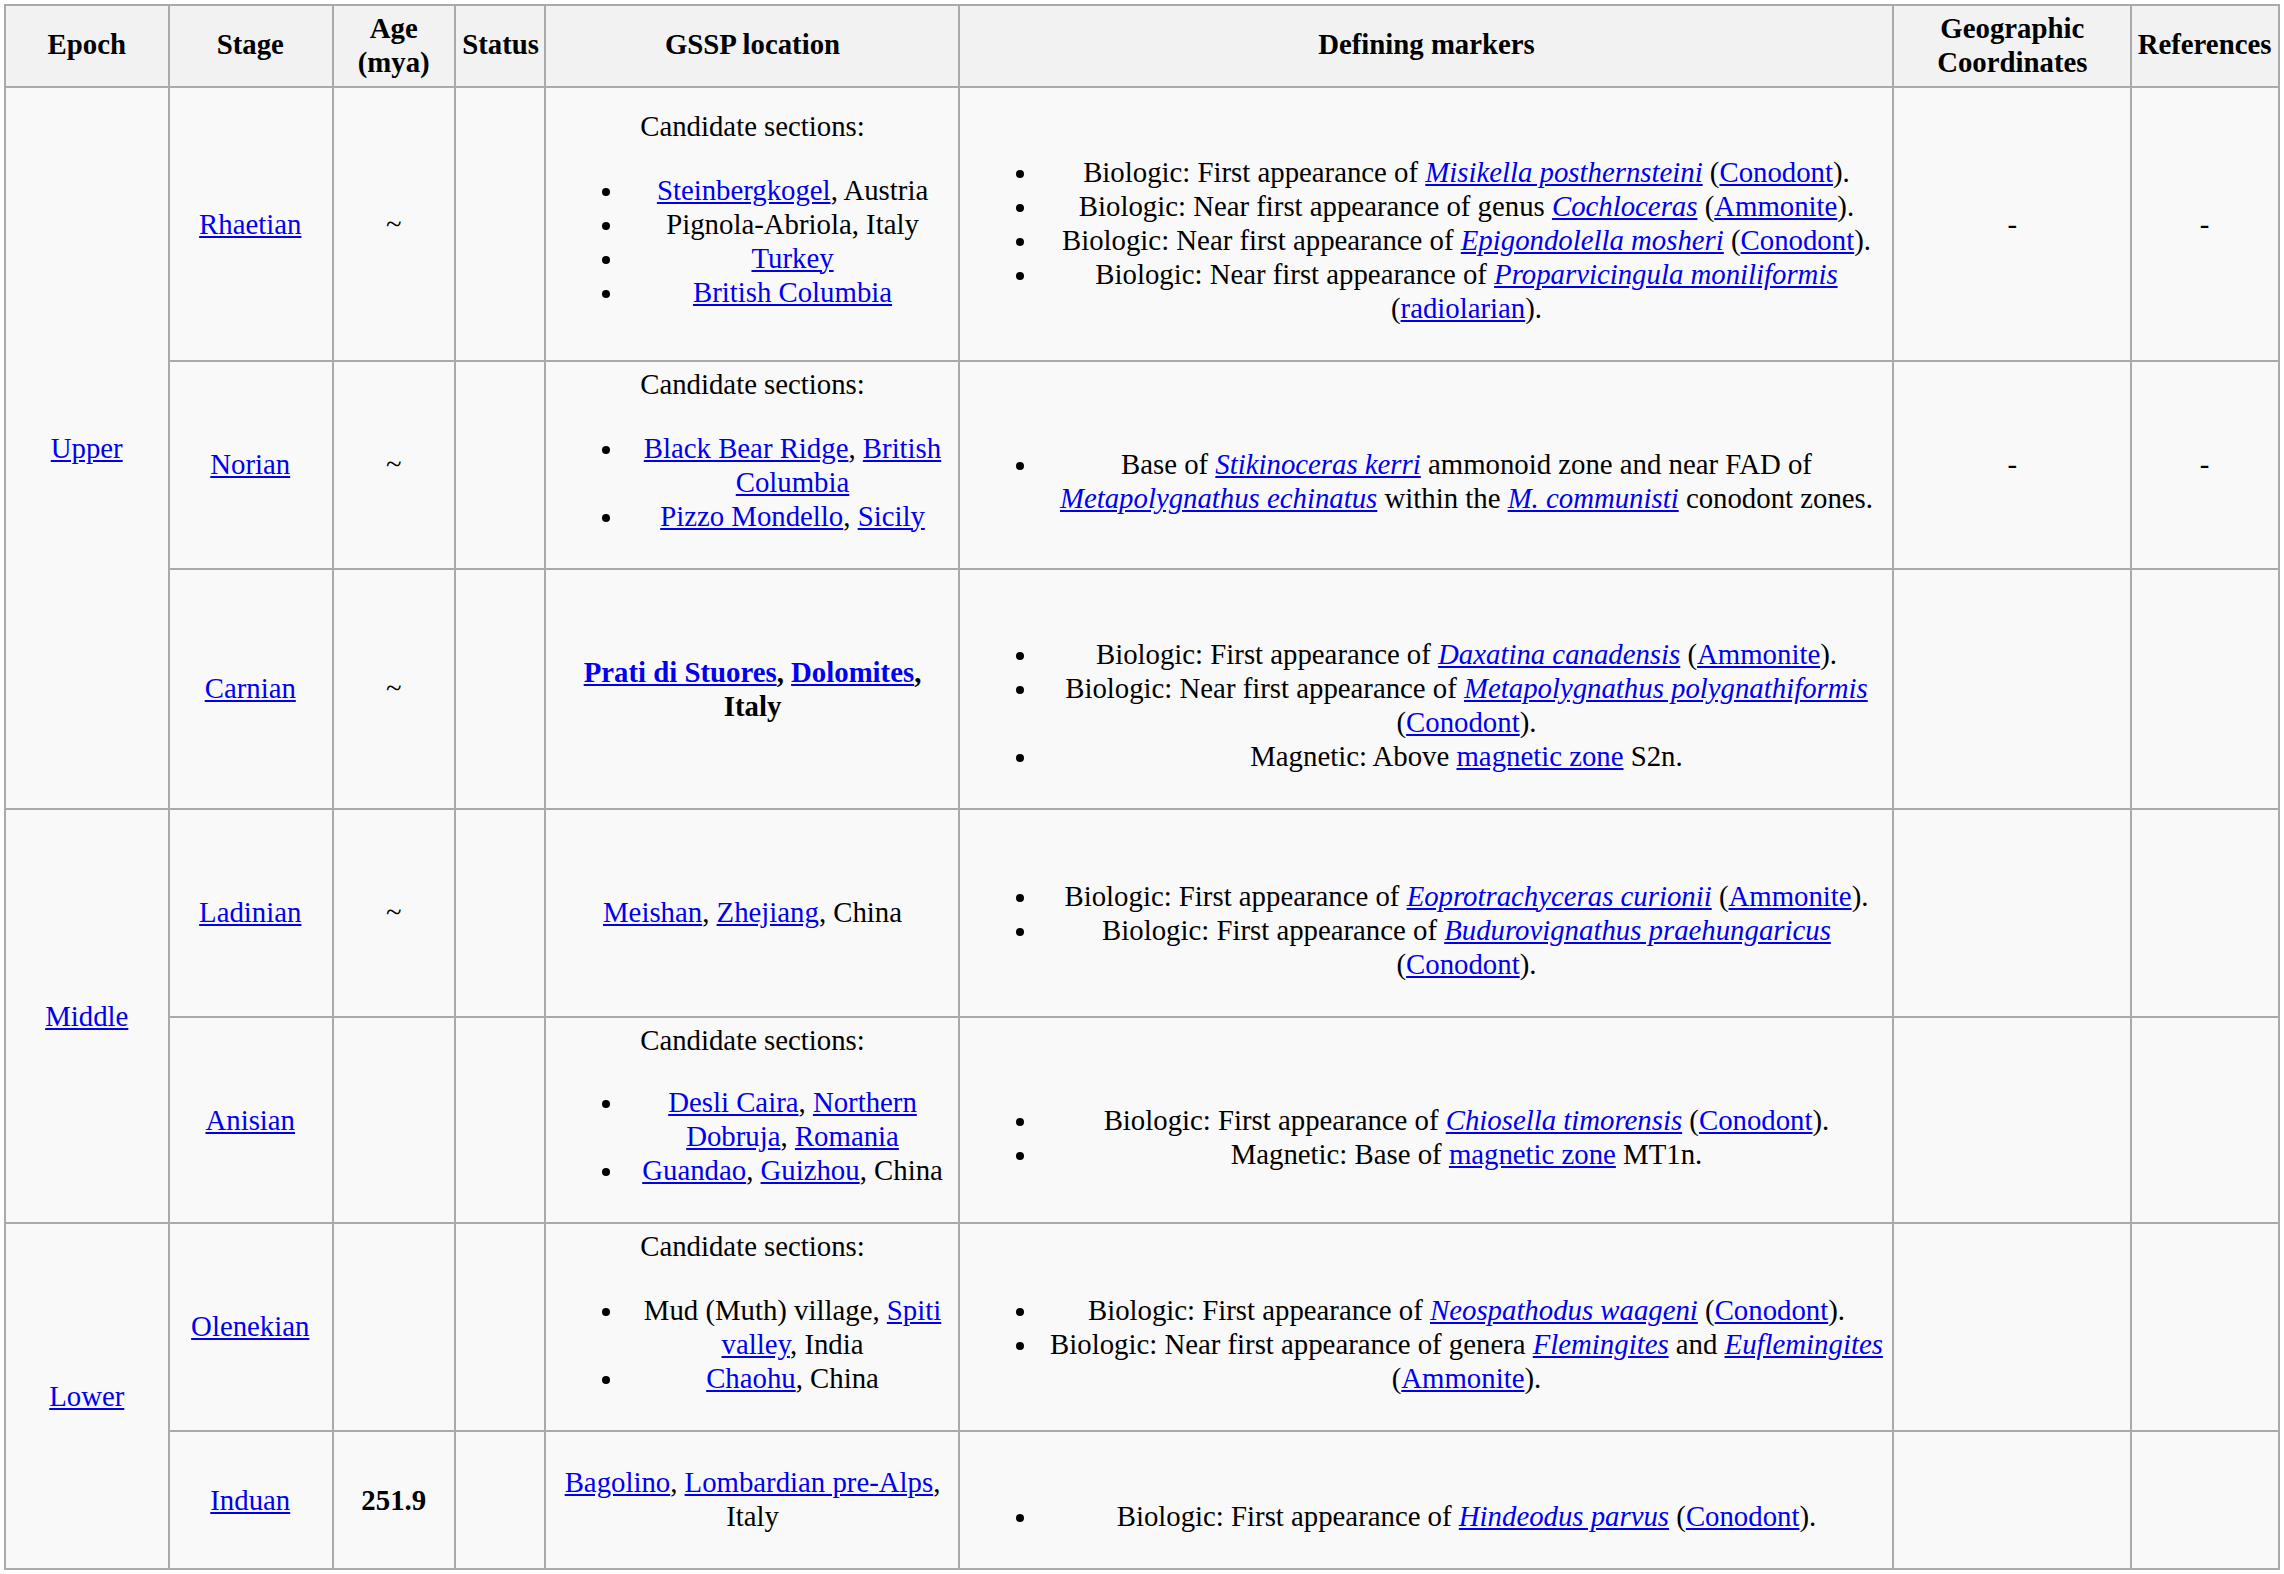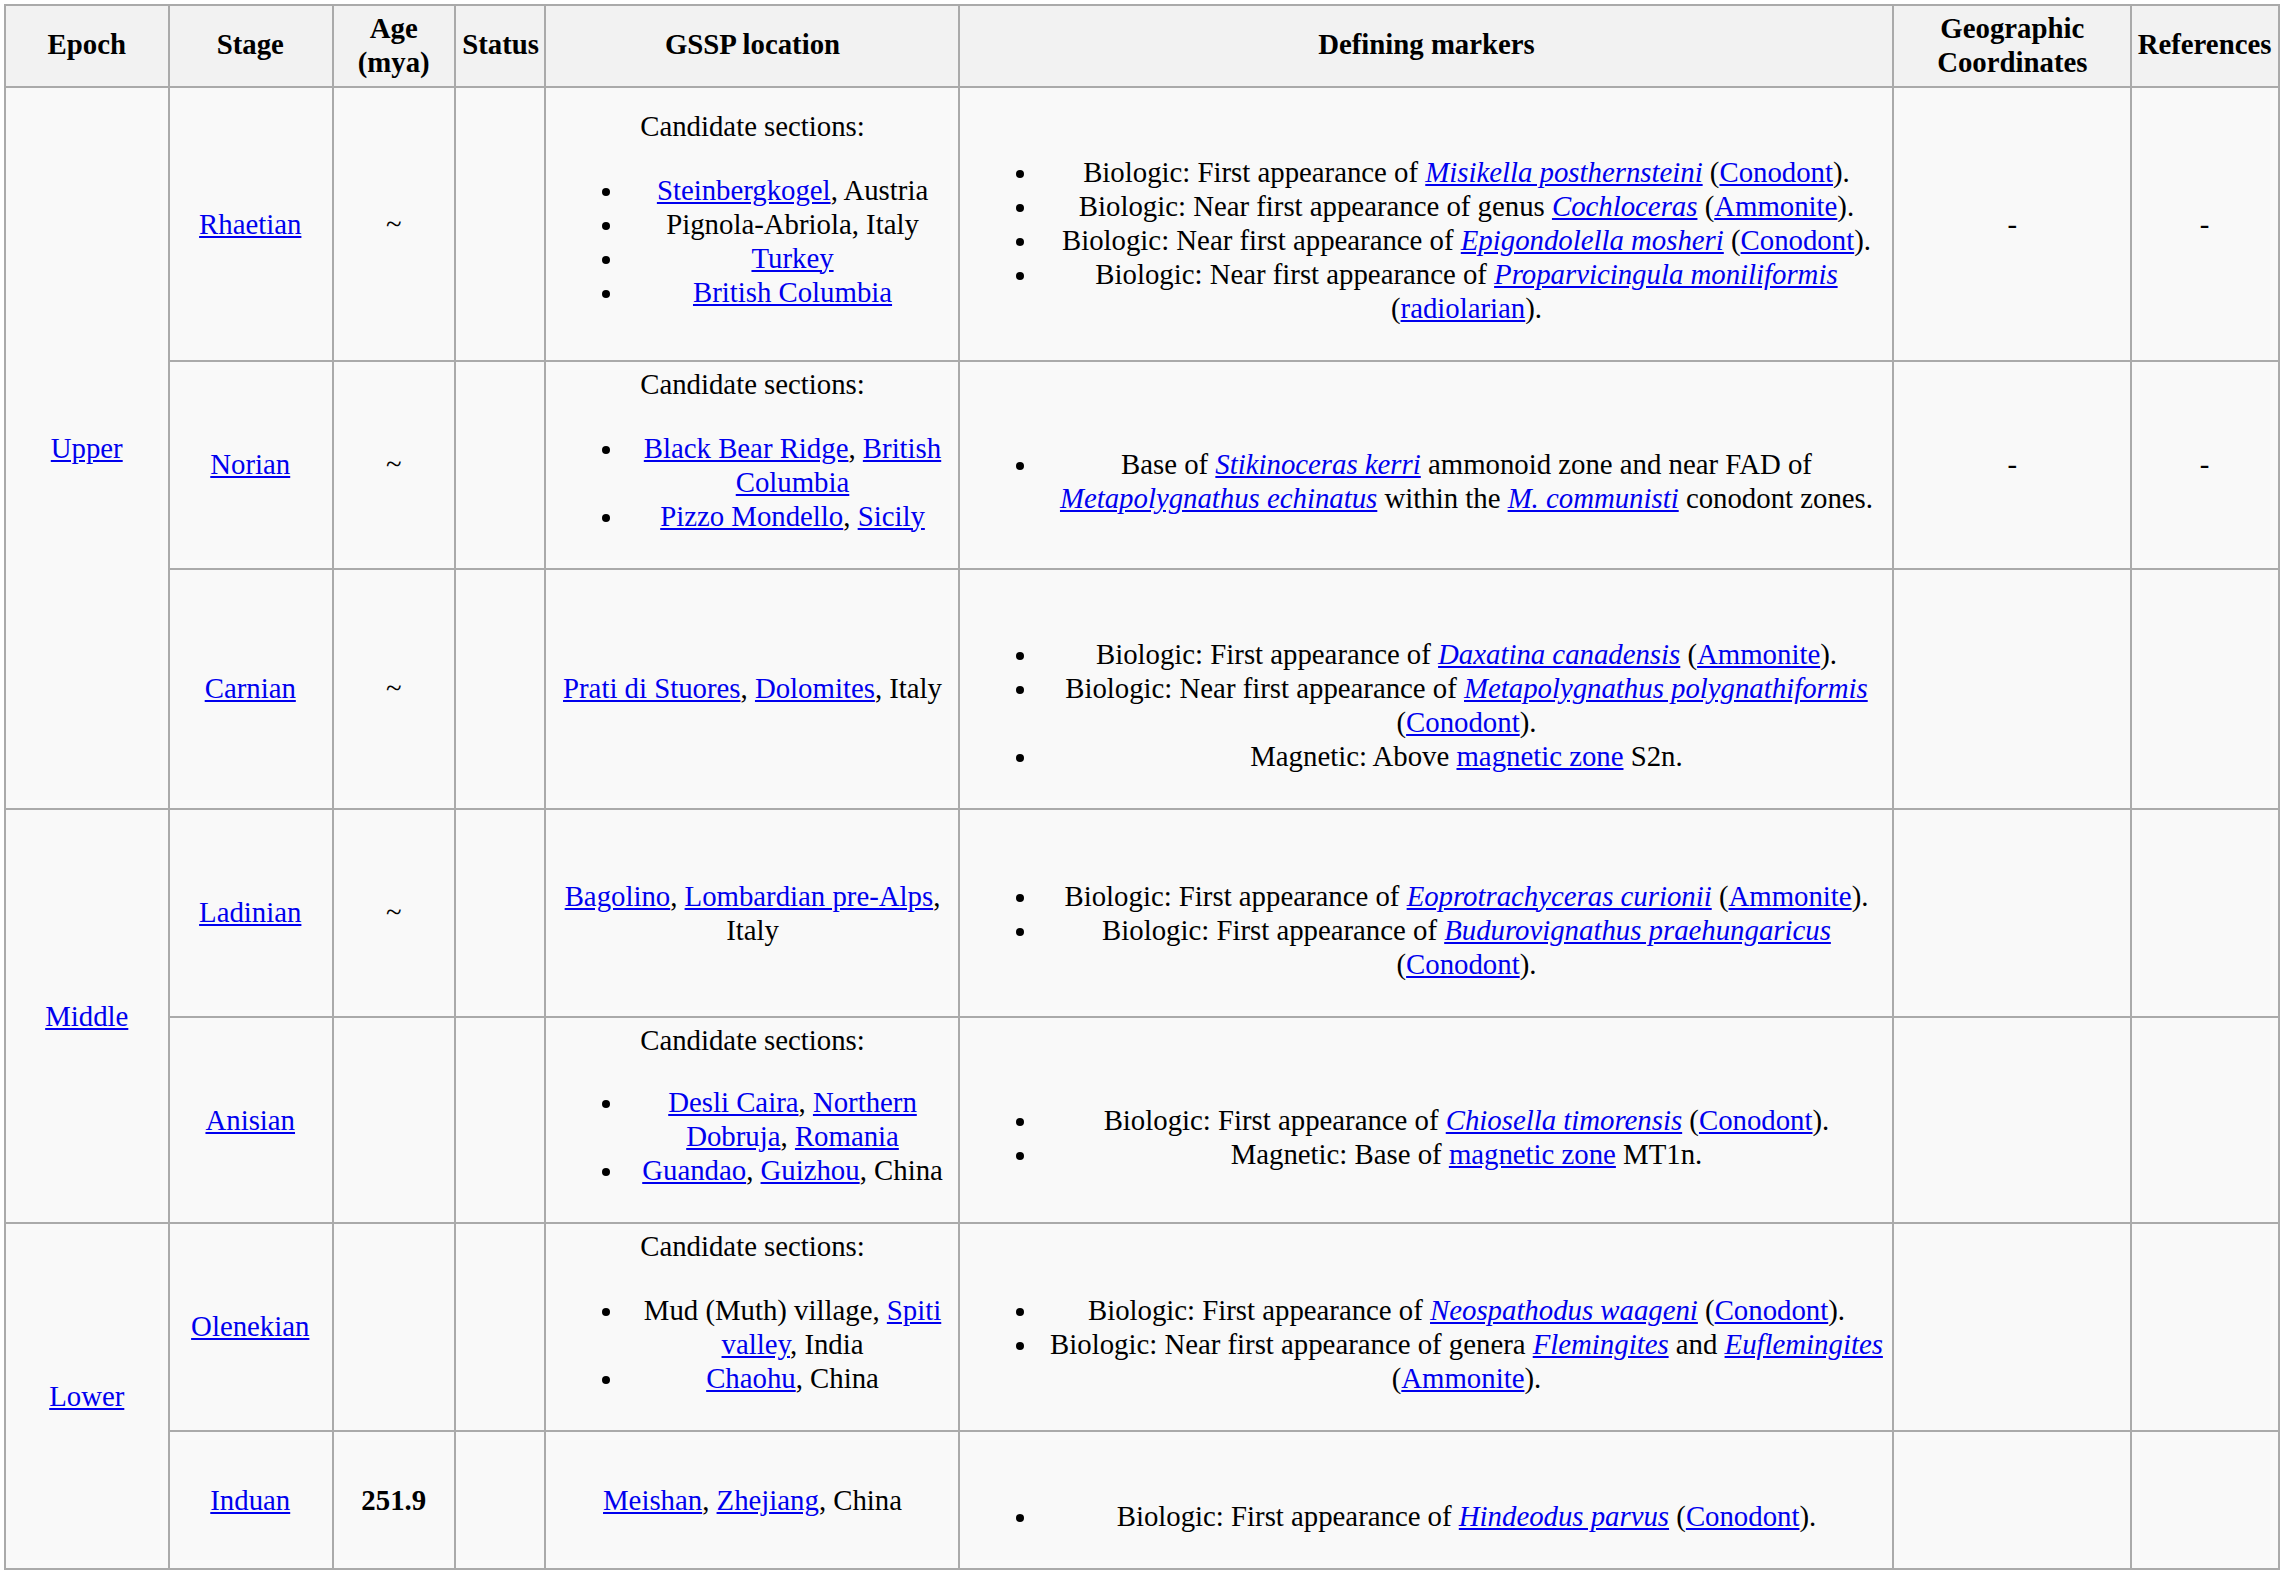(753, 689) bold -> (753, 689) normal
(753, 913) Meishan, Zhejiang, China -> (753, 913) Bagolino, Lombardian pre-Alps, Italy
(753, 1500) Bagolino, Lombardian pre-Alps, Italy -> (753, 1500) Meishan, Zhejiang, China
